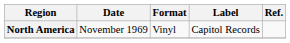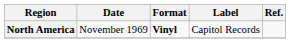(164, 29) normal -> (165, 29) bold
